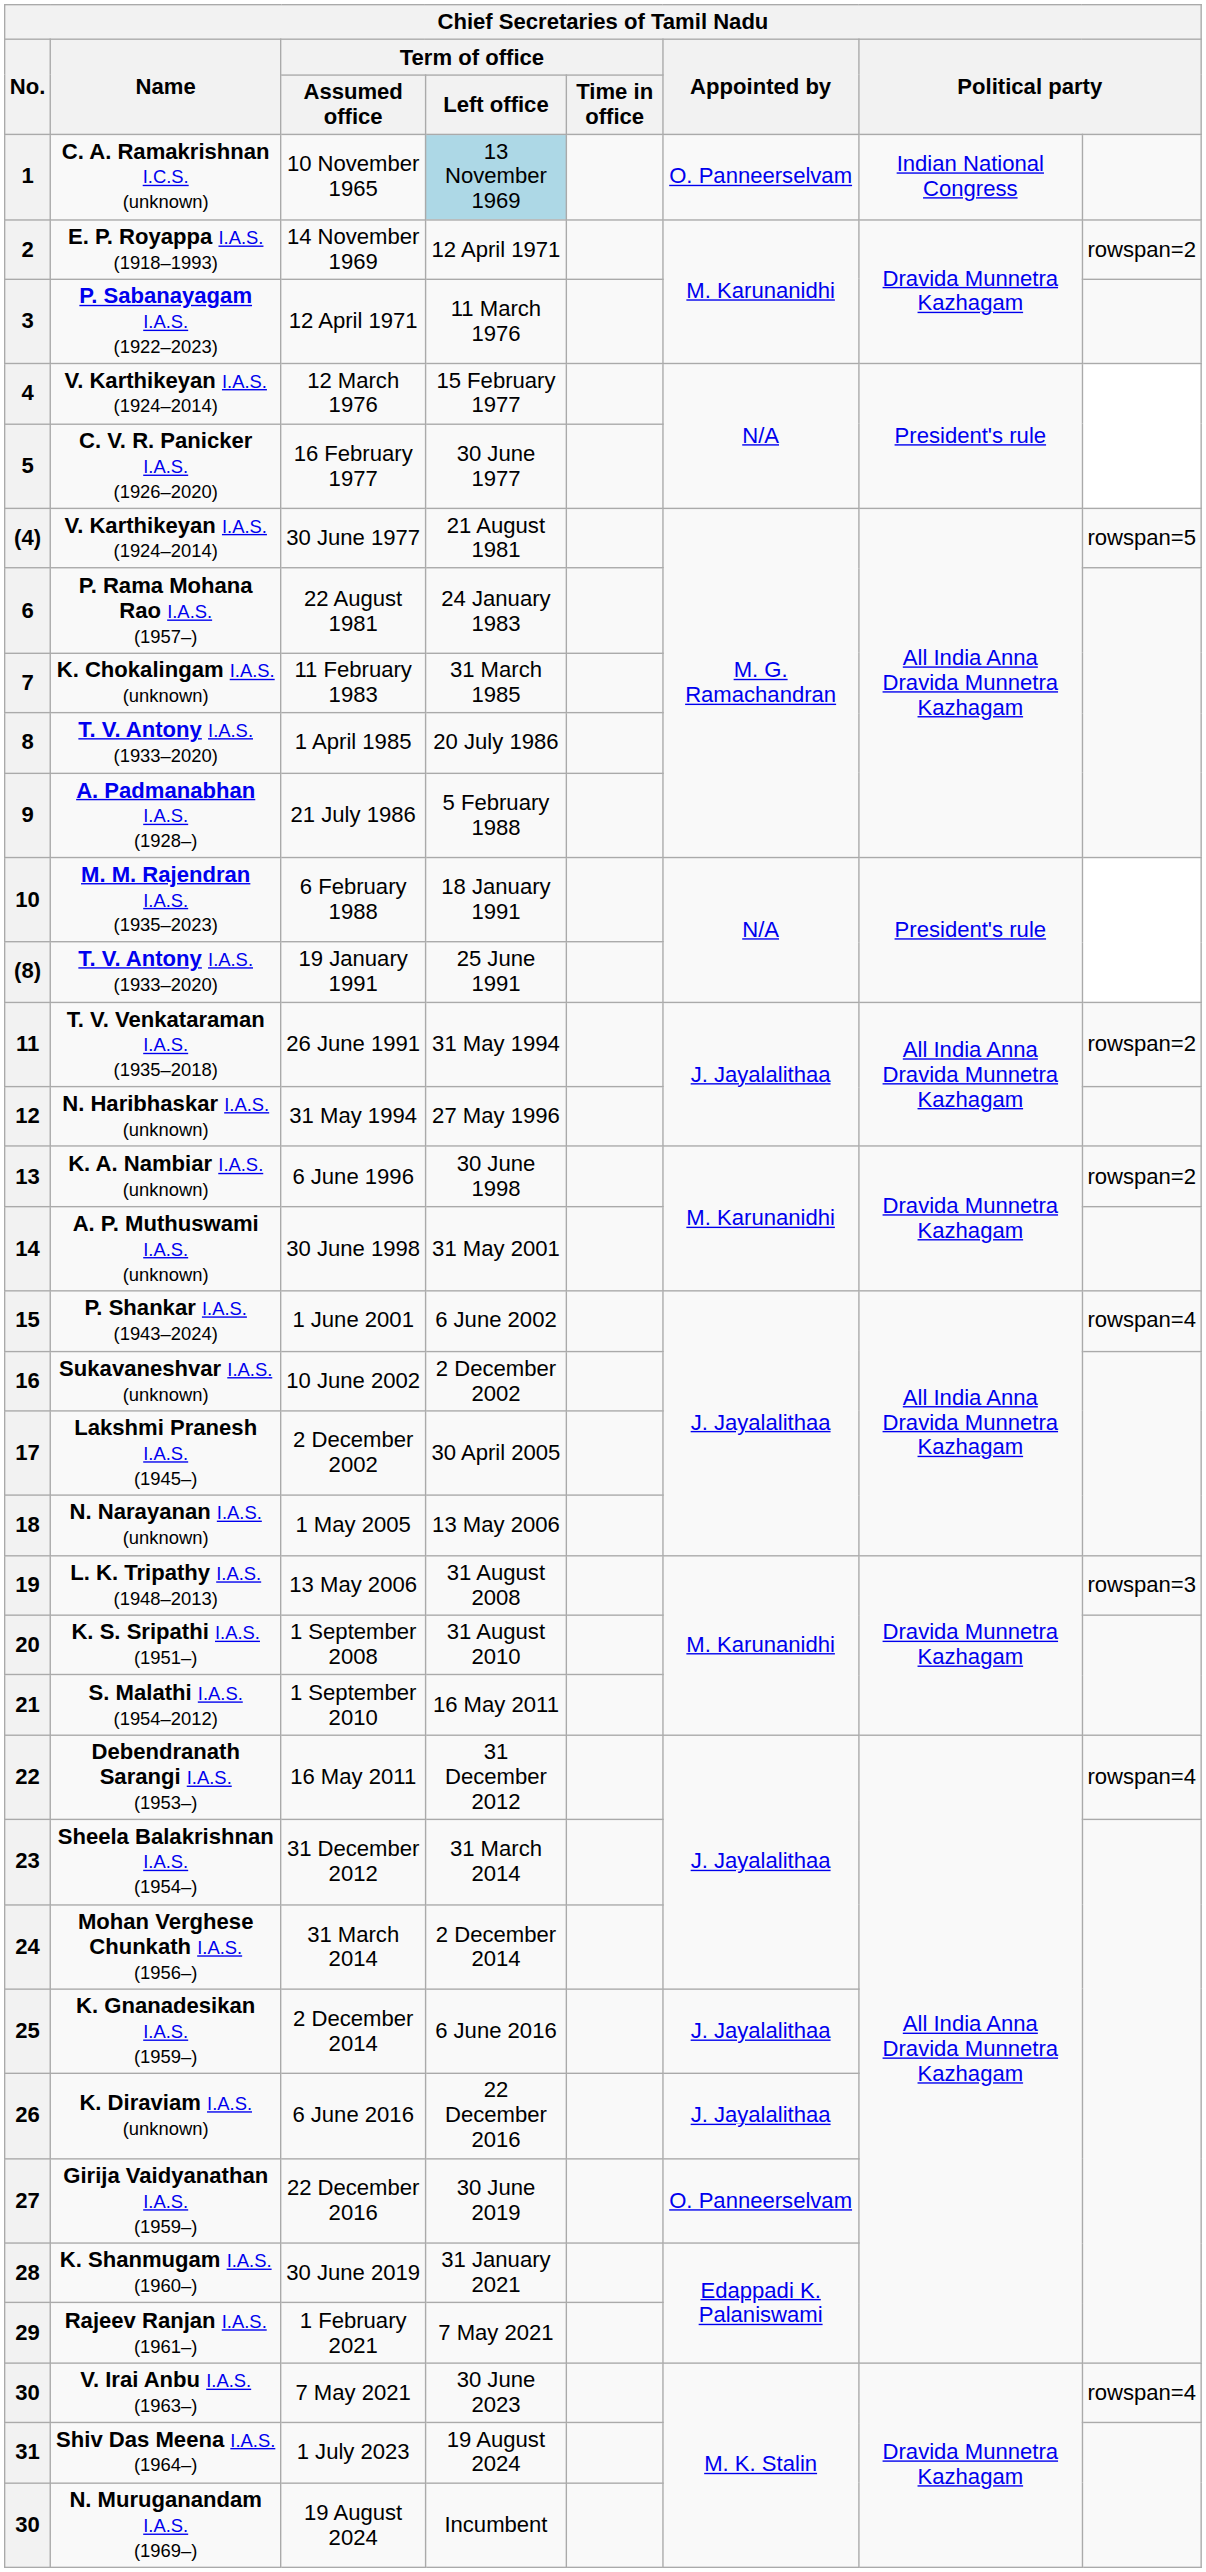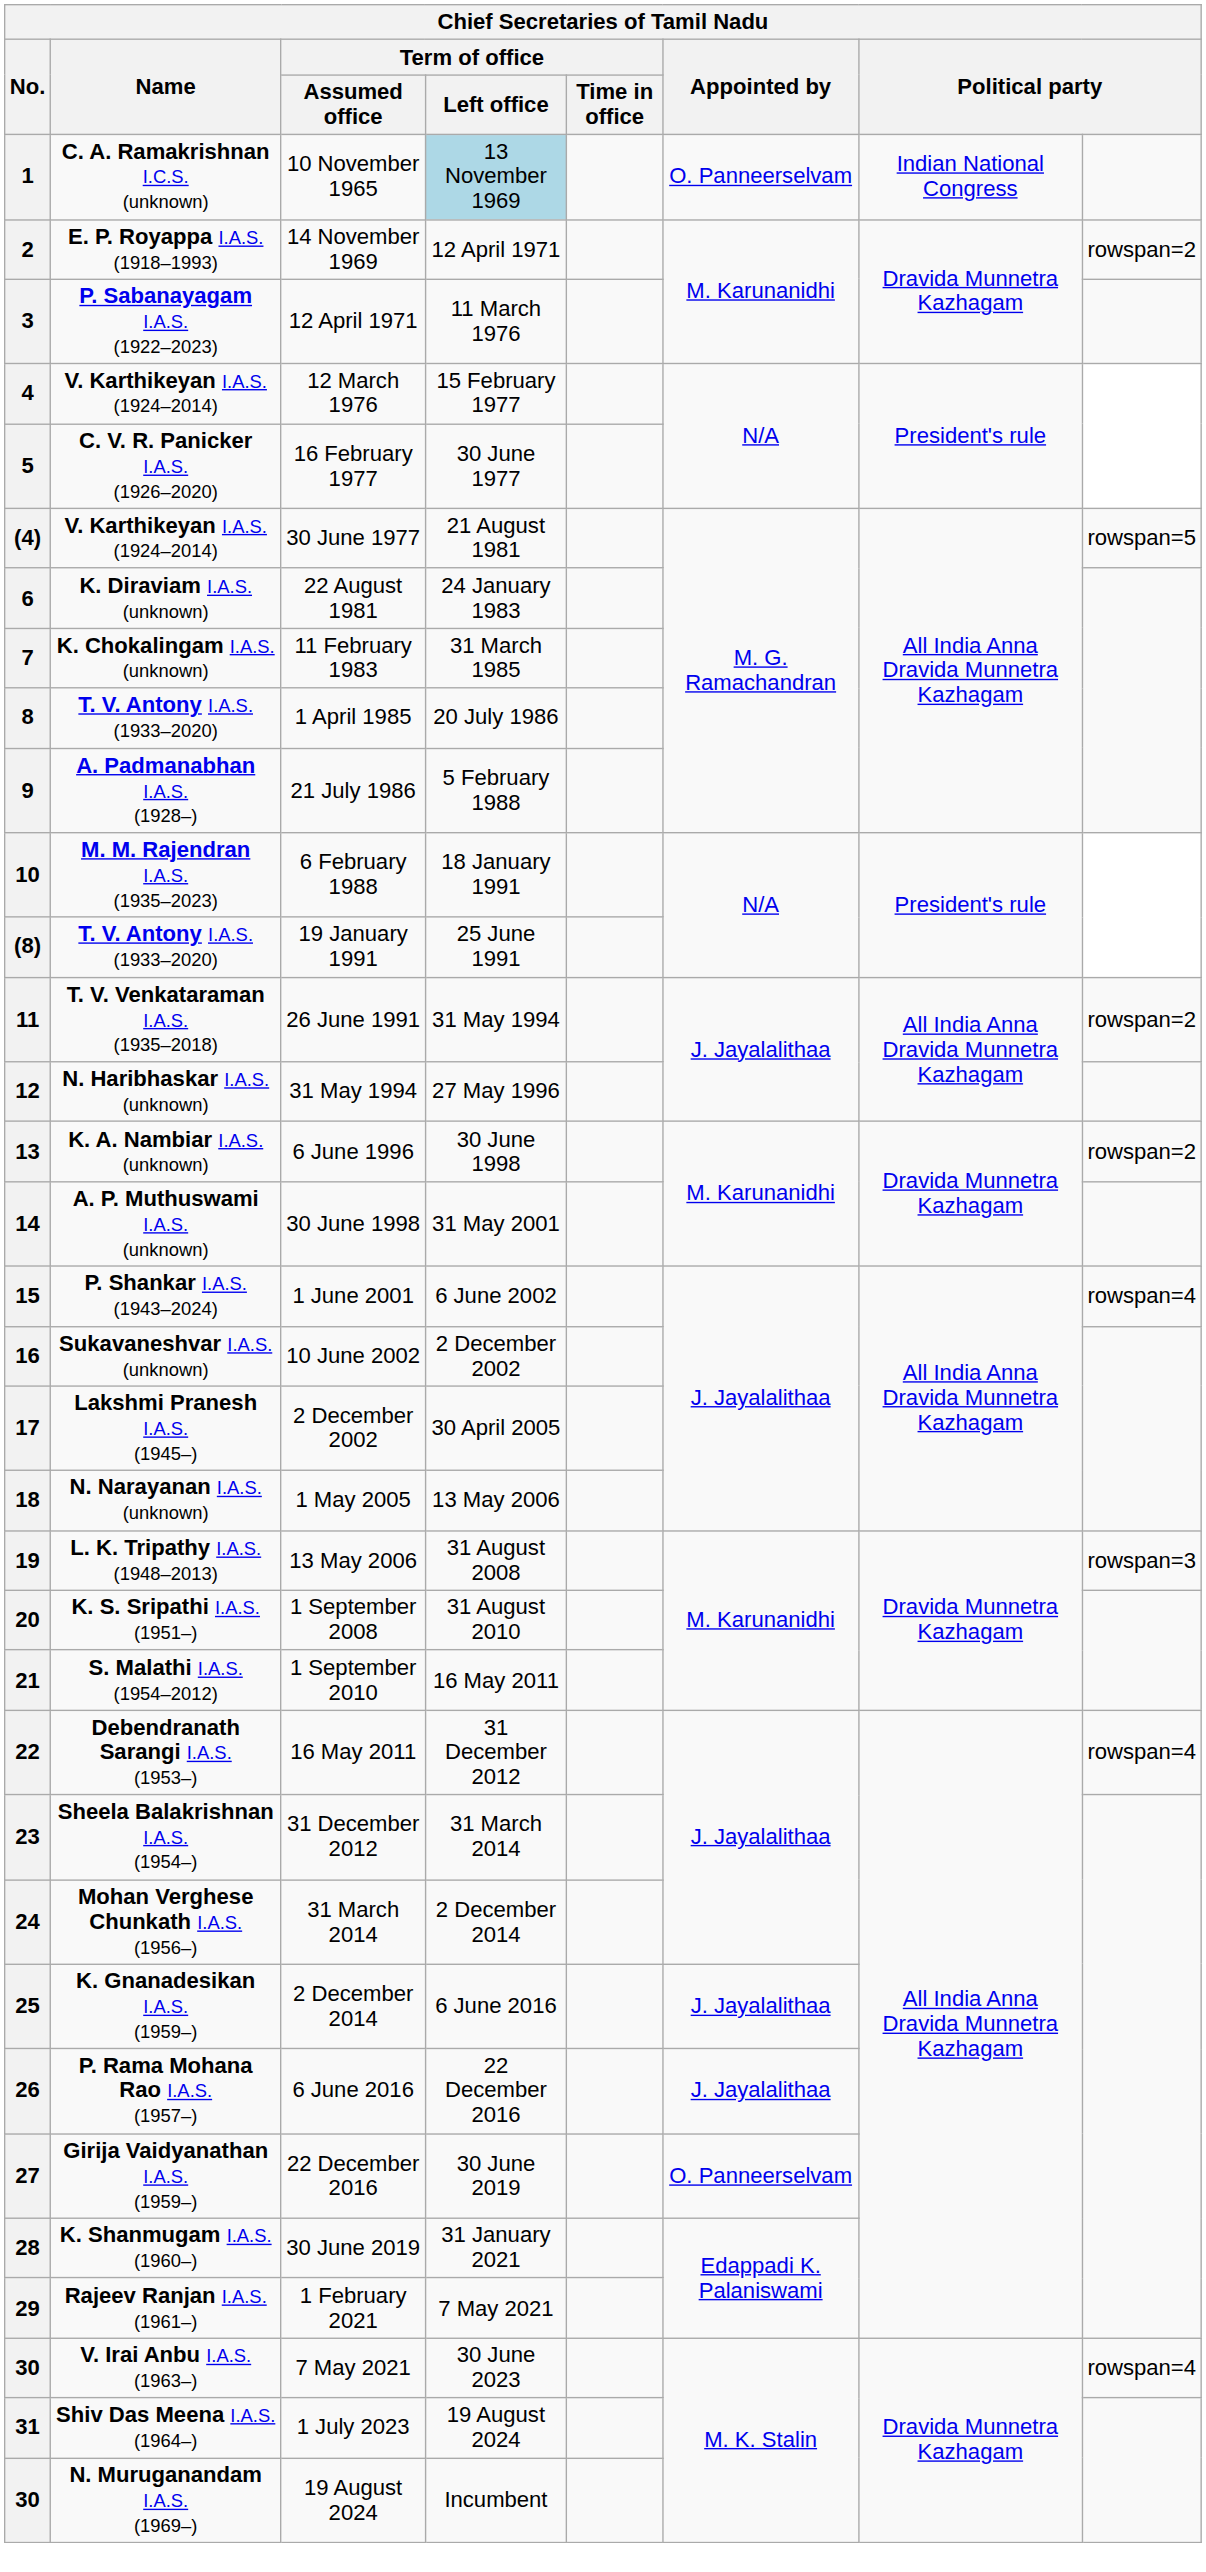(166, 610) P. Rama Mohana Rao I.A.S. (1957–) -> (166, 597) K. Diraviam I.A.S. (unknown)
(166, 2115) K. Diraviam I.A.S. (unknown) -> (166, 2090) P. Rama Mohana Rao I.A.S. (1957–)
